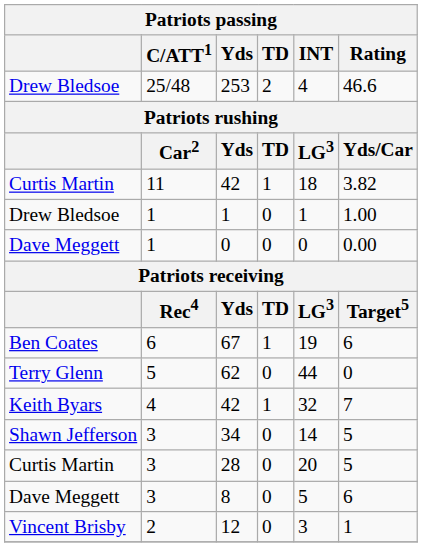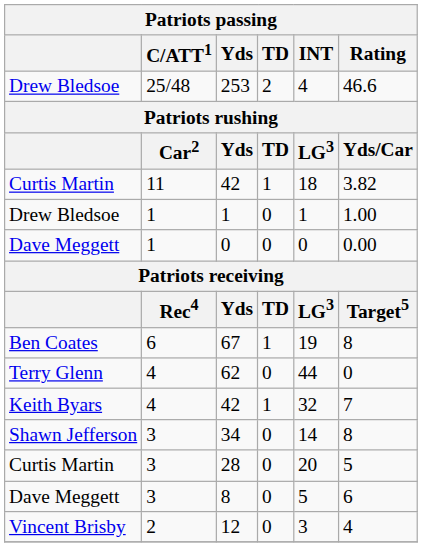(348, 342) 6 -> (348, 342) 8
(151, 373) 5 -> (151, 373) 4
(348, 434) 5 -> (348, 434) 8
(348, 526) 1 -> (348, 526) 4
